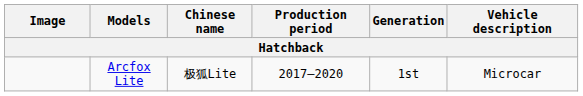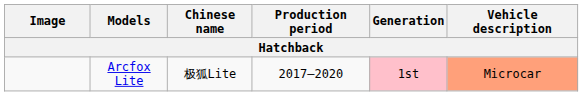(408, 74) no background -> (408, 74) pink background
(512, 74) no background -> (512, 74) lightsalmon background
